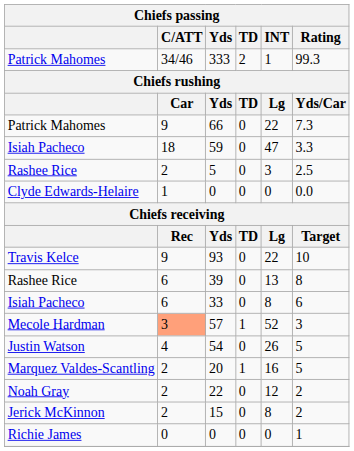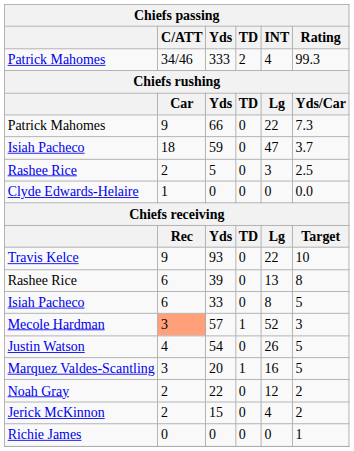(268, 59) 1 -> (268, 59) 4
(304, 147) 3.3 -> (304, 147) 3.7
(299, 302) 6 -> (299, 302) 5
(165, 368) 2 -> (165, 368) 3
(268, 412) 8 -> (268, 412) 4
